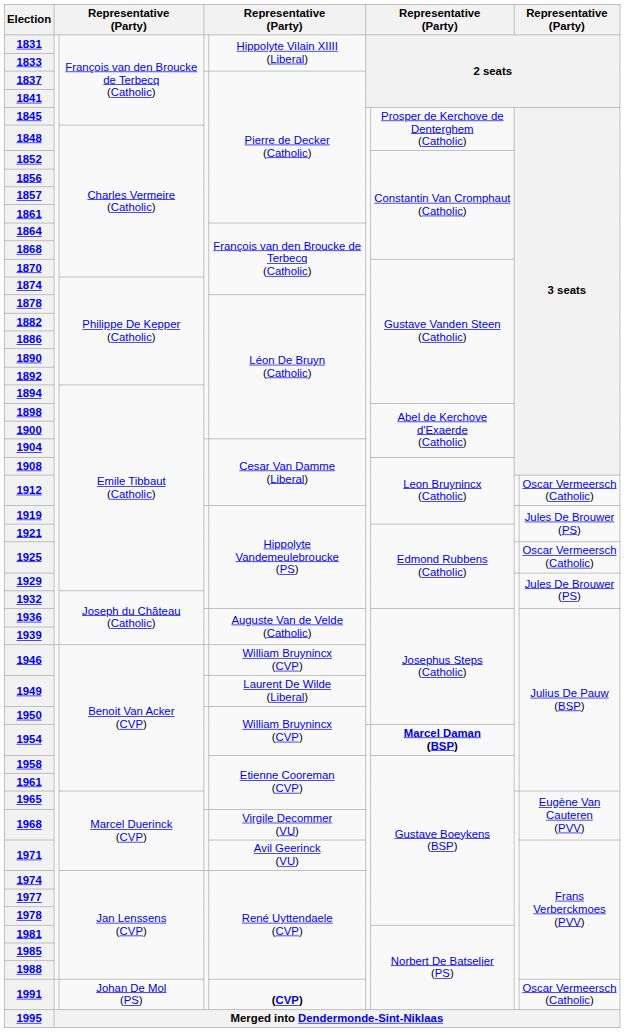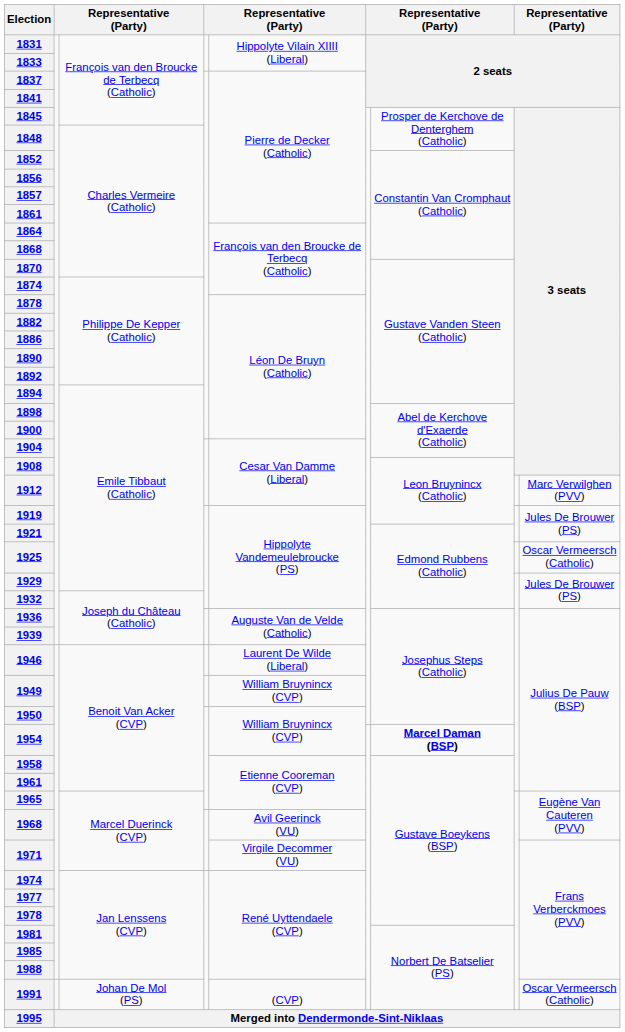(569, 490) Oscar Vermeersch (Catholic) -> (569, 490) Marc Verwilghen (PVV)
(287, 660) William Bruynincx (CVP) -> (287, 660) Laurent De Wilde (Liberal)
(287, 691) Laurent De Wilde (Liberal) -> (287, 691) William Bruynincx (CVP)
(287, 824) Virgile Decommer (VU) -> (287, 824) Avil Geerinck (VU)
(287, 855) Avil Geerinck (VU) -> (287, 855) Virgile Decommer (VU)
(287, 1000) bold -> (287, 1000) normal
